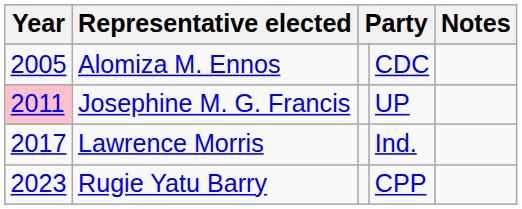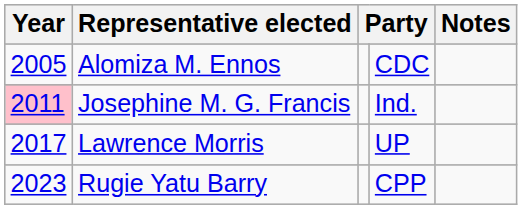(392, 104) UP -> (396, 104) Ind.
(396, 143) Ind. -> (392, 143) UP
